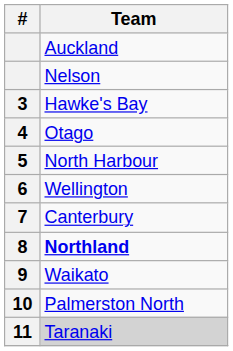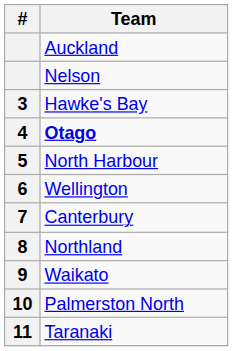(69, 133) normal -> (70, 133) bold
(87, 246) bold -> (83, 246) normal
(78, 331) lightgrey background -> (78, 331) no background
